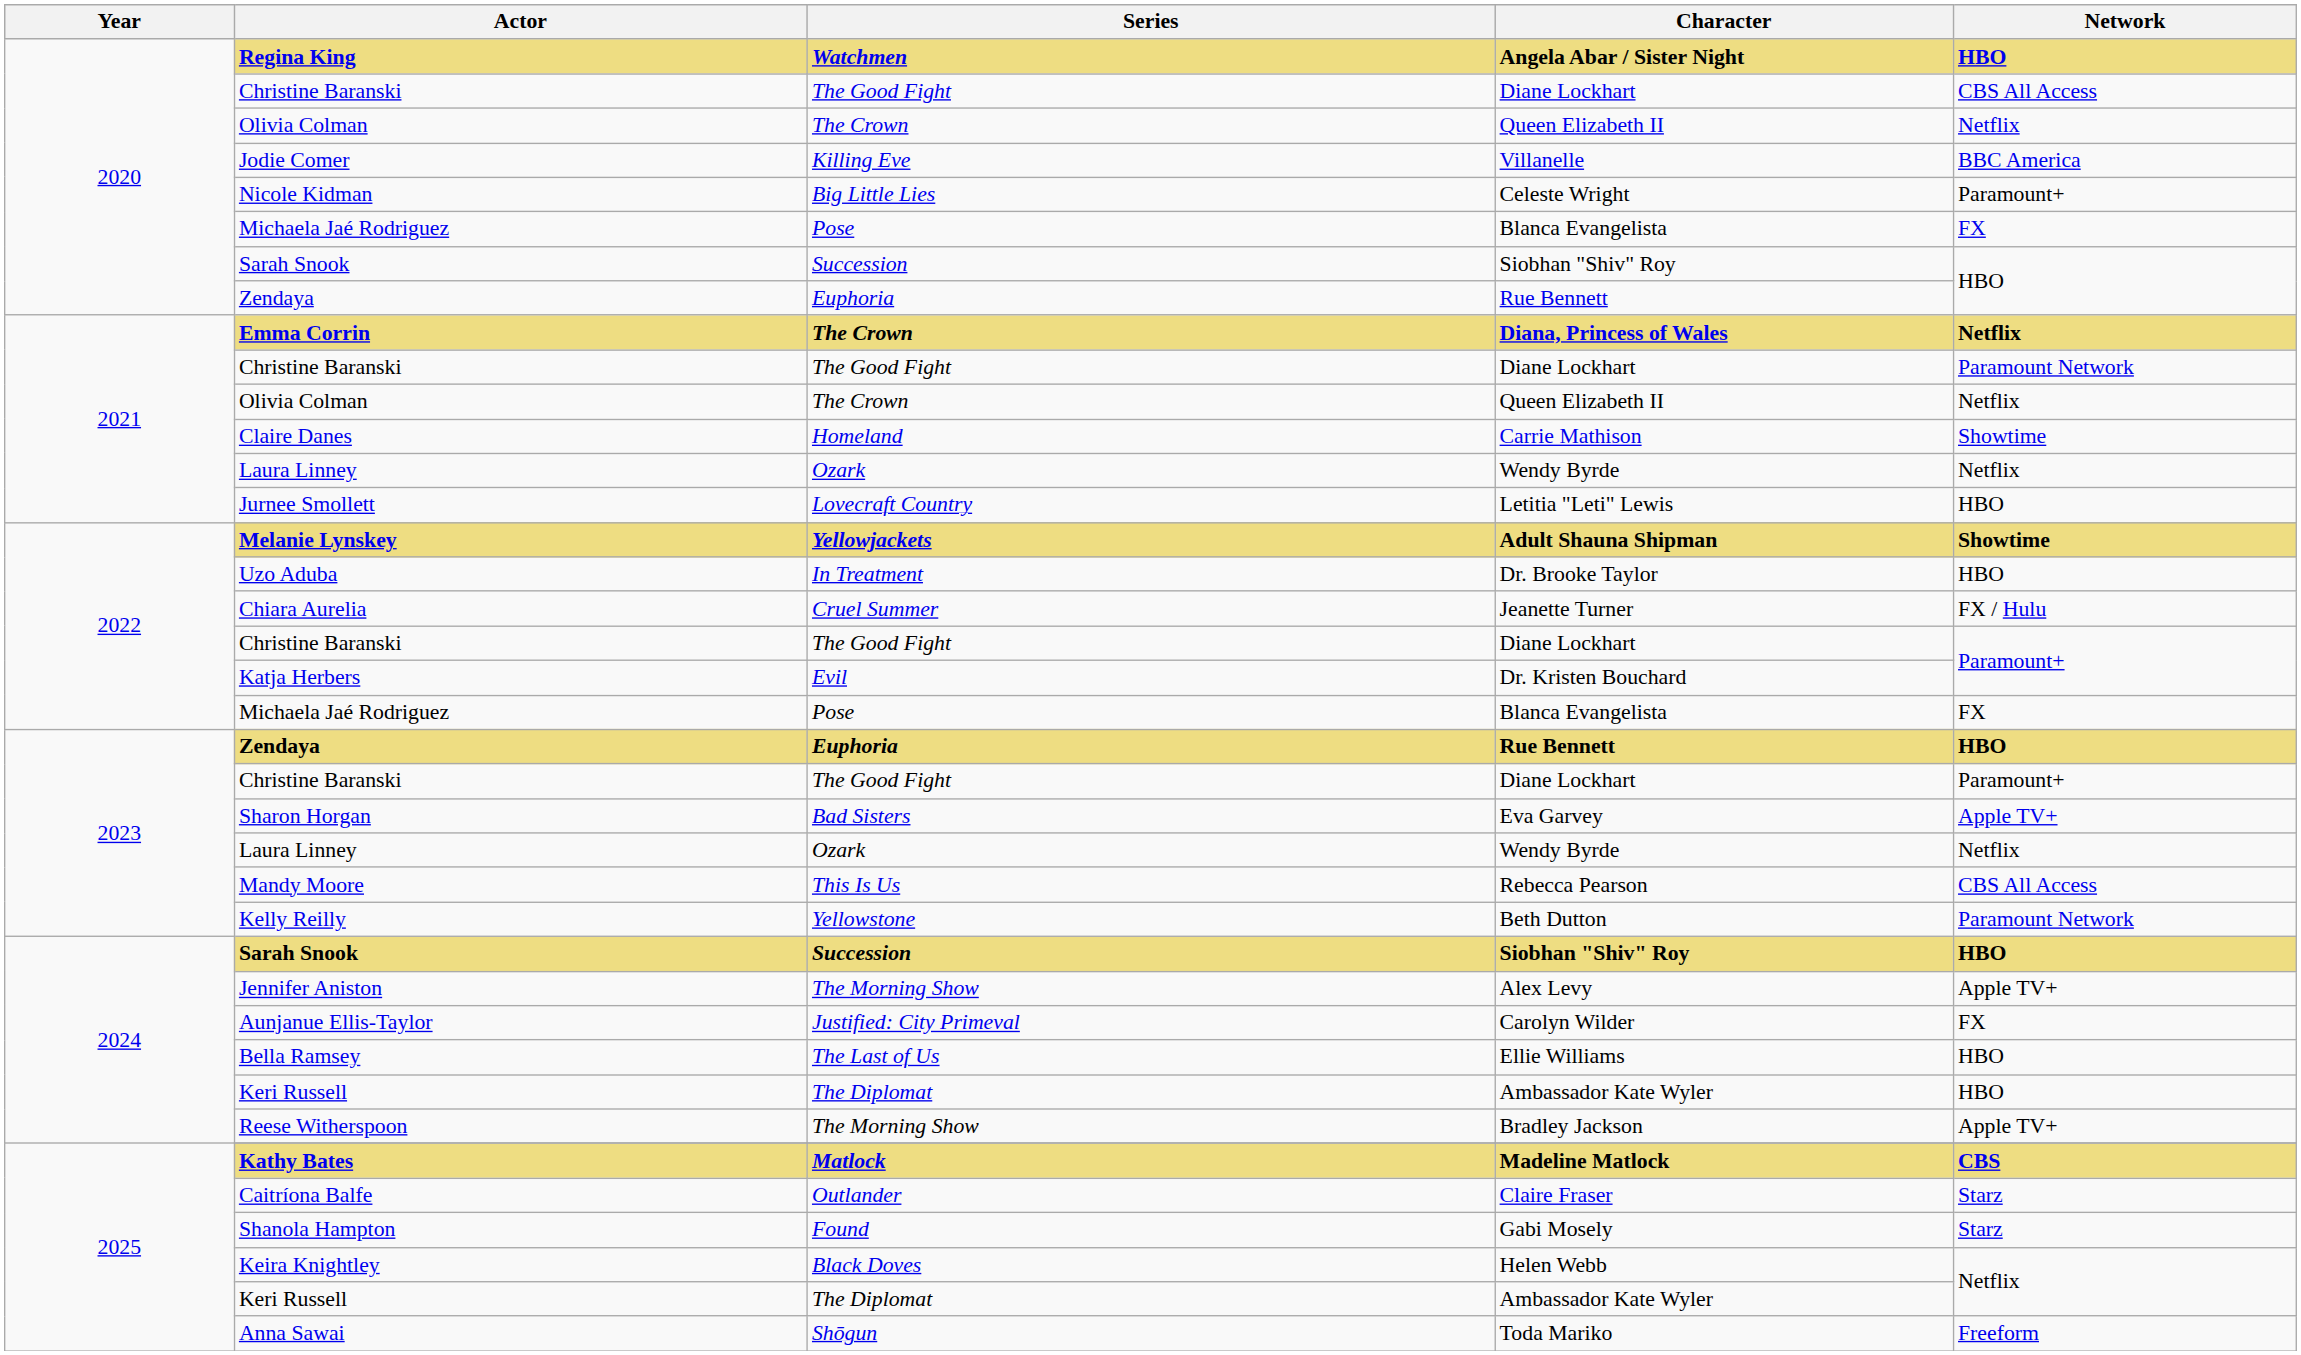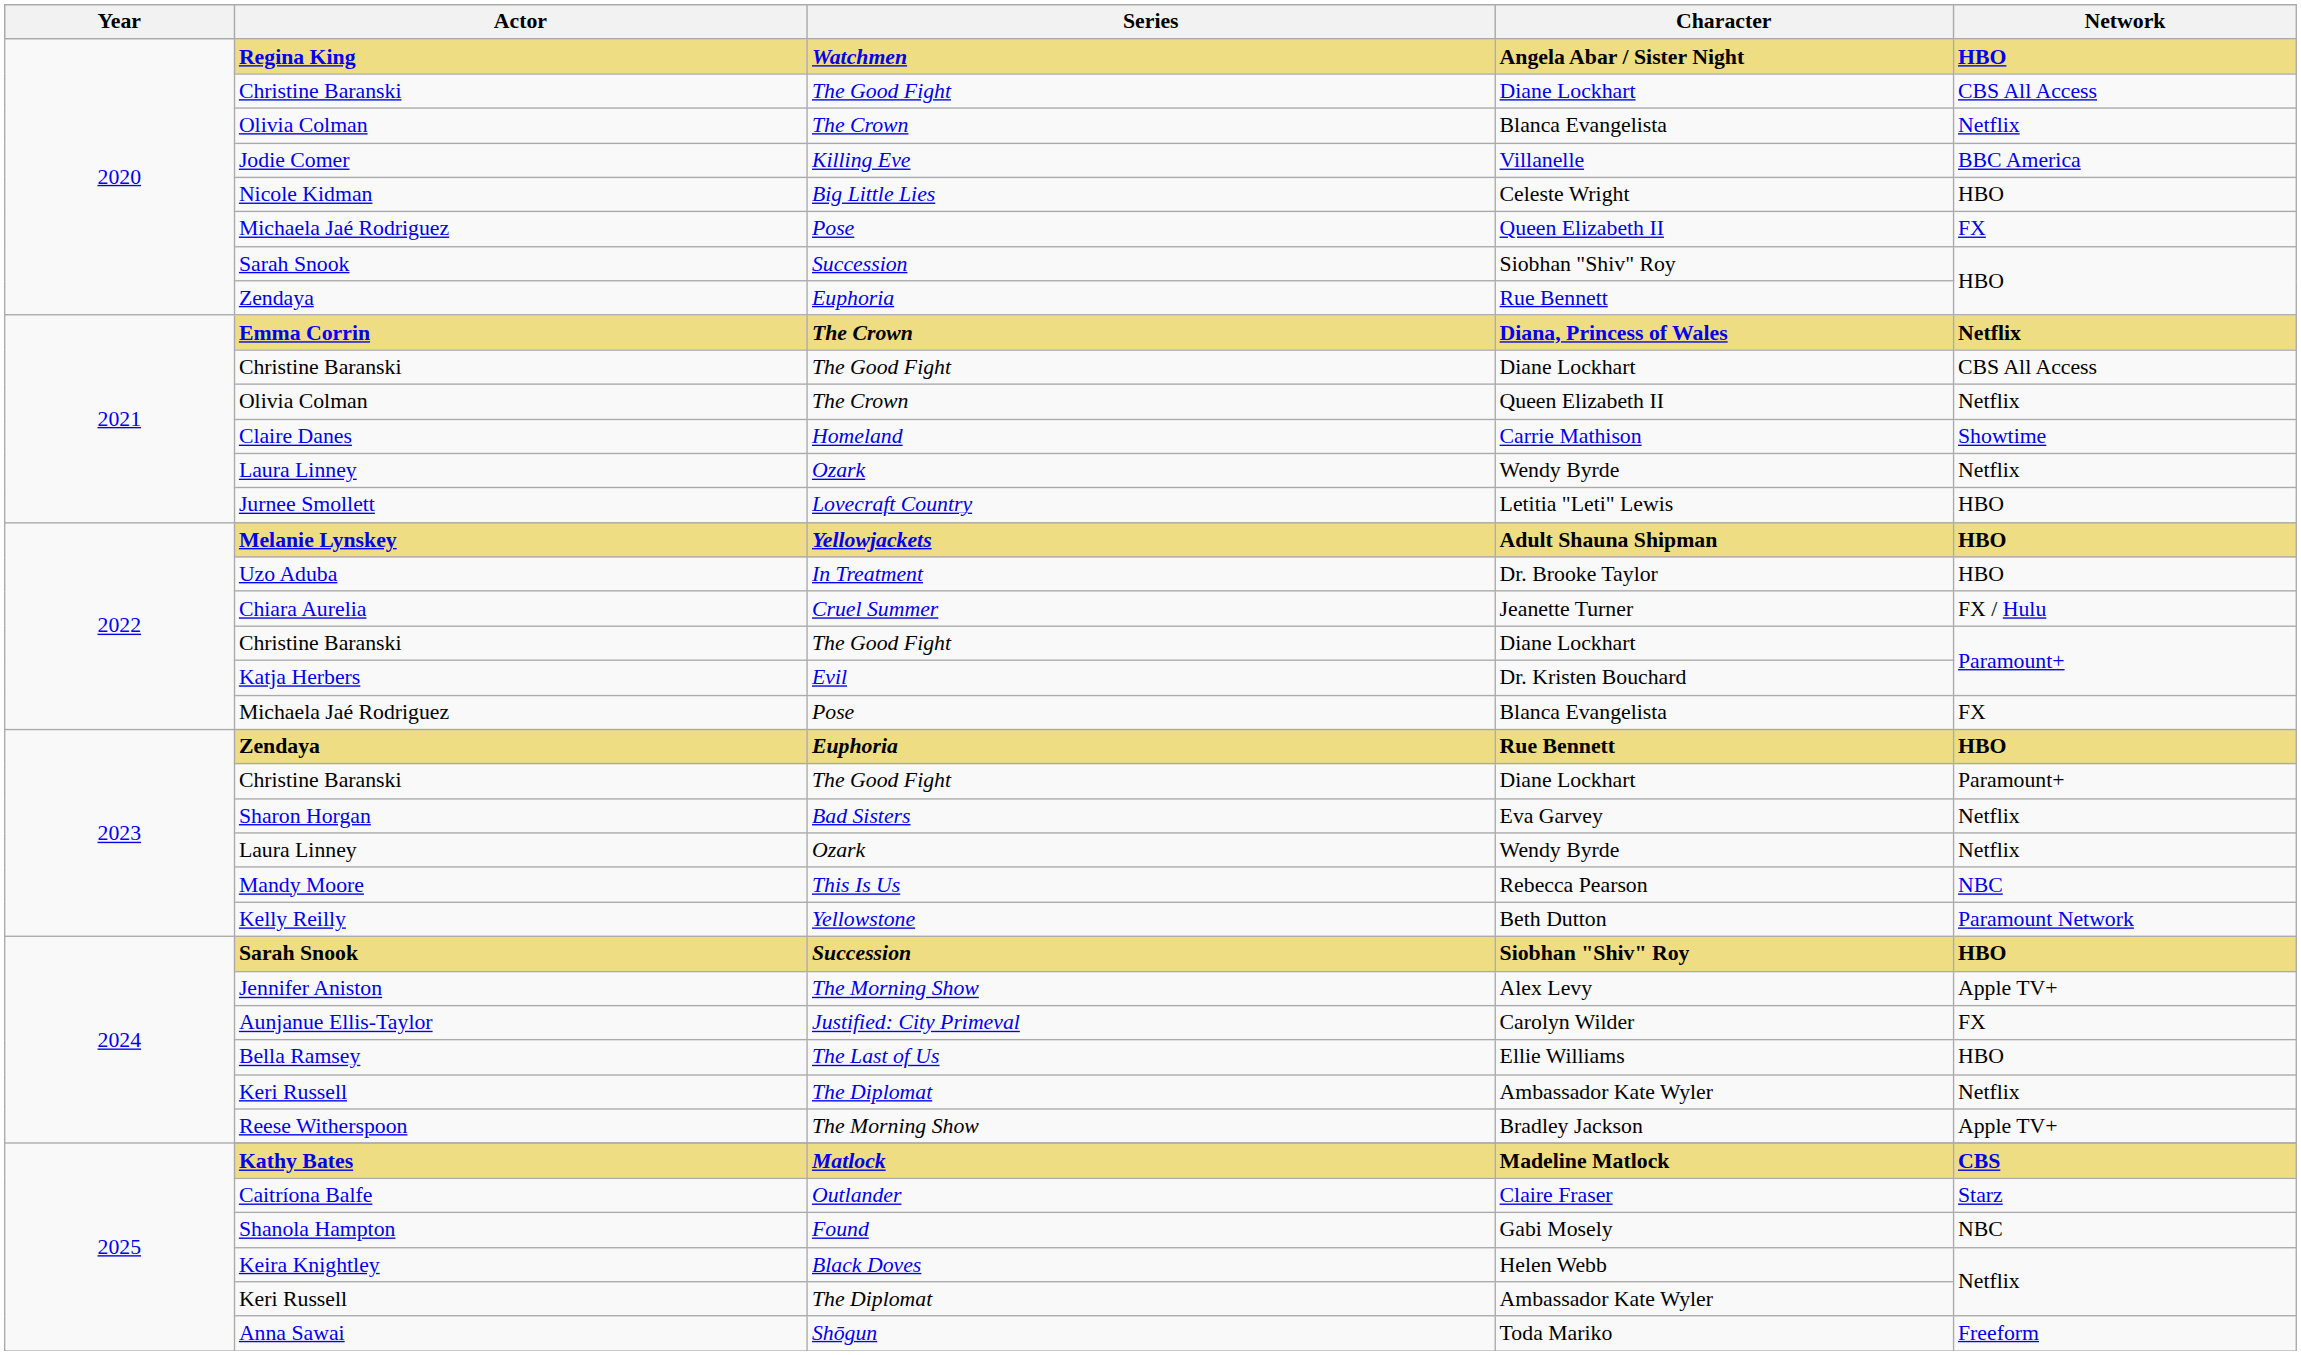(1582, 125) Queen Elizabeth II -> (1583, 125) Blanca Evangelista
(2011, 194) Paramount+ -> (1981, 194) HBO
(1583, 228) Blanca Evangelista -> (1582, 228) Queen Elizabeth II
(2046, 366) Paramount Network -> (2028, 366) CBS All Access
(2004, 539) Showtime -> (1982, 539) HBO
(2008, 815) Apple TV+ -> (1989, 815) Netflix
(2028, 884) CBS All Access -> (1980, 884) NBC
(1981, 1091) HBO -> (1989, 1091) Netflix
(1980, 1229) Starz -> (1980, 1229) NBC
